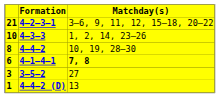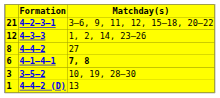(12, 36) 10 -> (12, 36) 12
(102, 49) 10, 19, 28–30 -> (74, 49) 27
(74, 74) 27 -> (102, 74) 10, 19, 28–30
